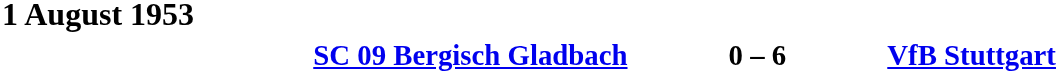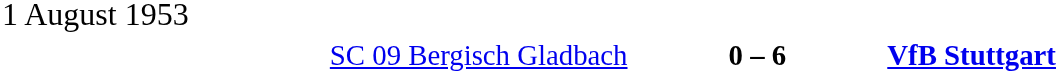(98, 14) bold -> (95, 14) normal
(470, 55) bold -> (479, 55) normal
